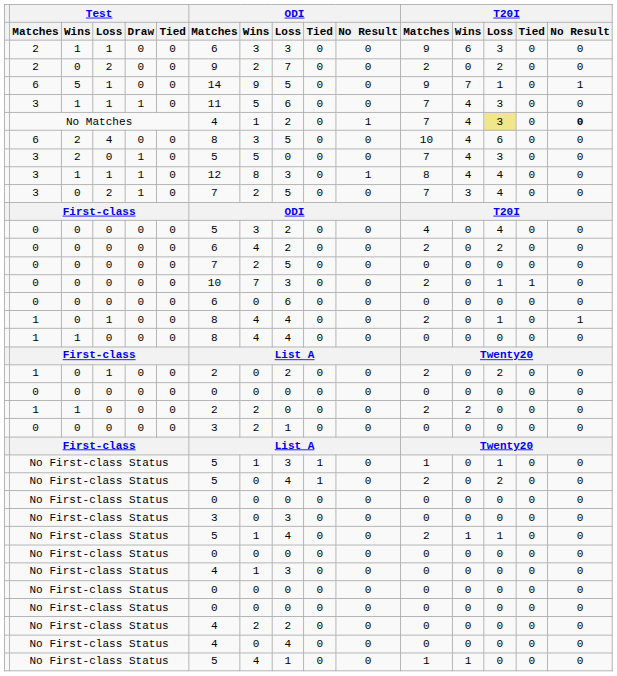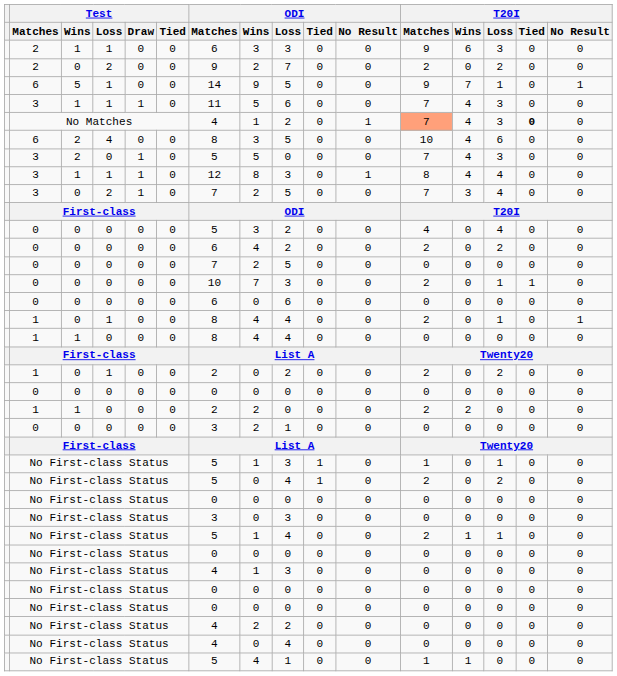(426, 121) no background -> (426, 121) lightsalmon background
(500, 121) khaki background -> (500, 121) no background
(532, 121) normal -> (532, 121) bold
(580, 121) bold -> (580, 121) normal
